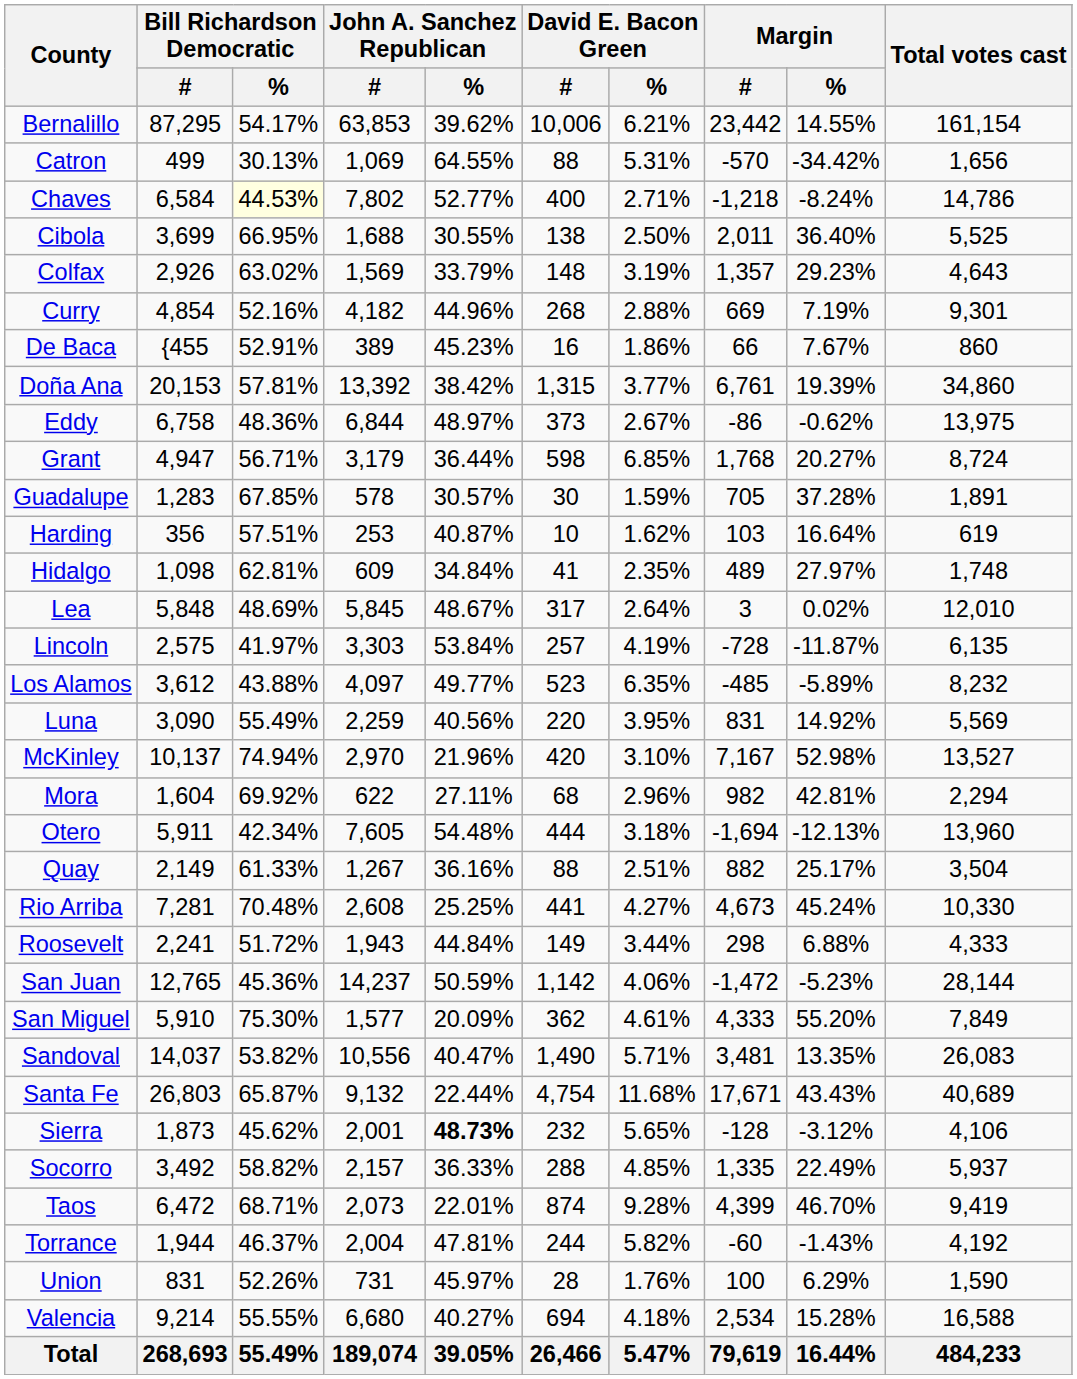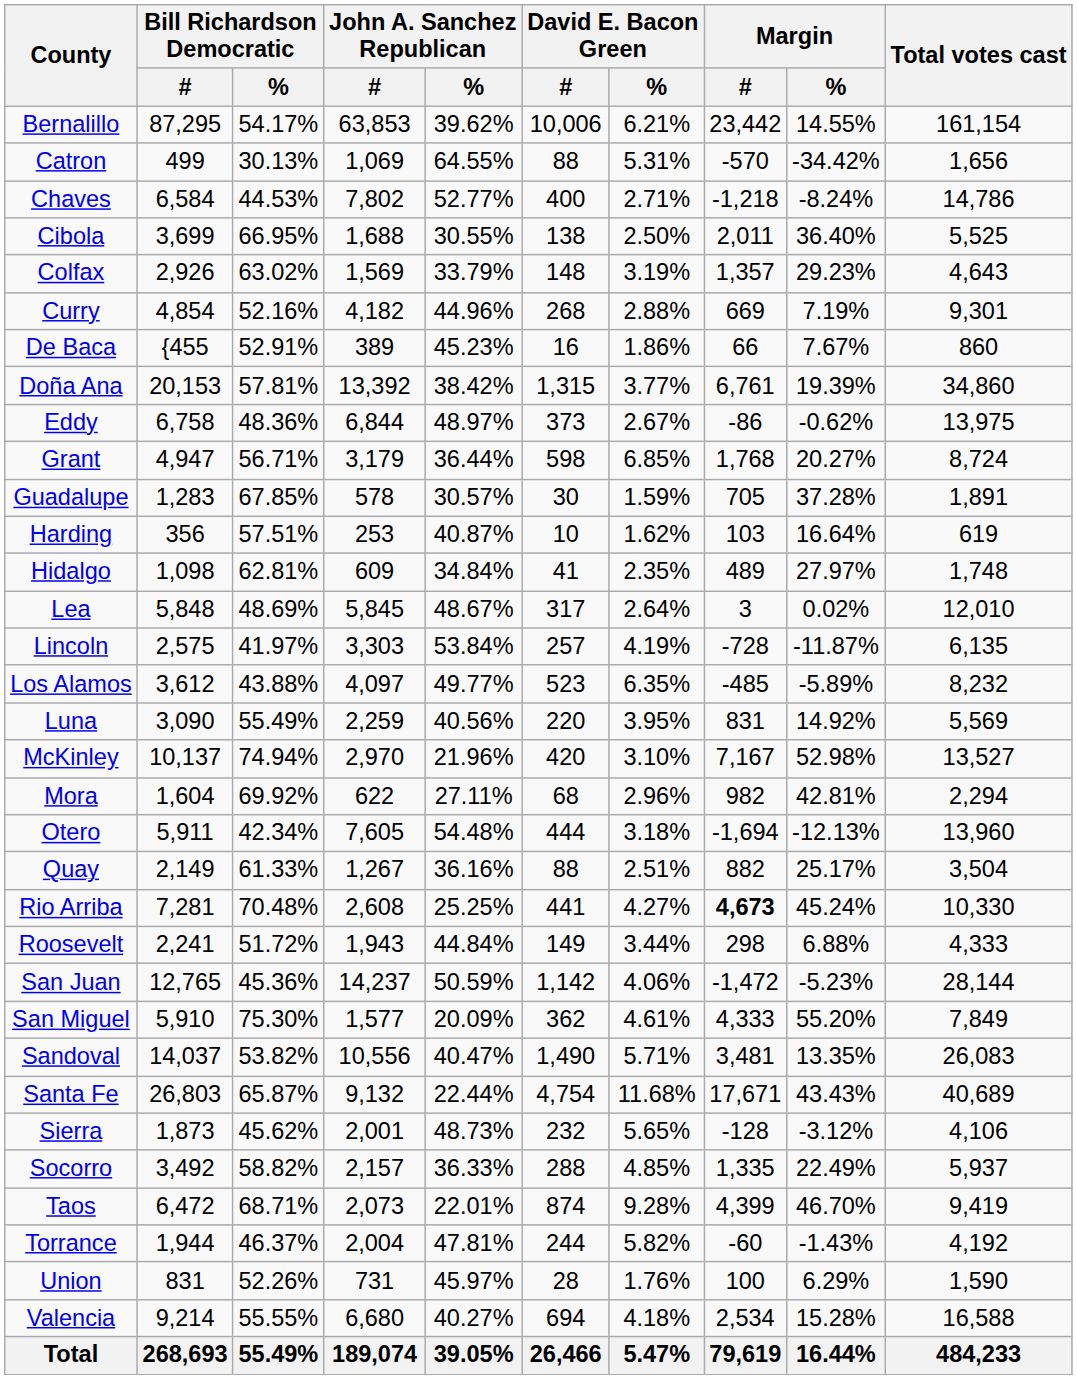(278, 198) lightyellow background -> (278, 198) no background
(745, 907) normal -> (745, 907) bold
(474, 1131) bold -> (474, 1131) normal
